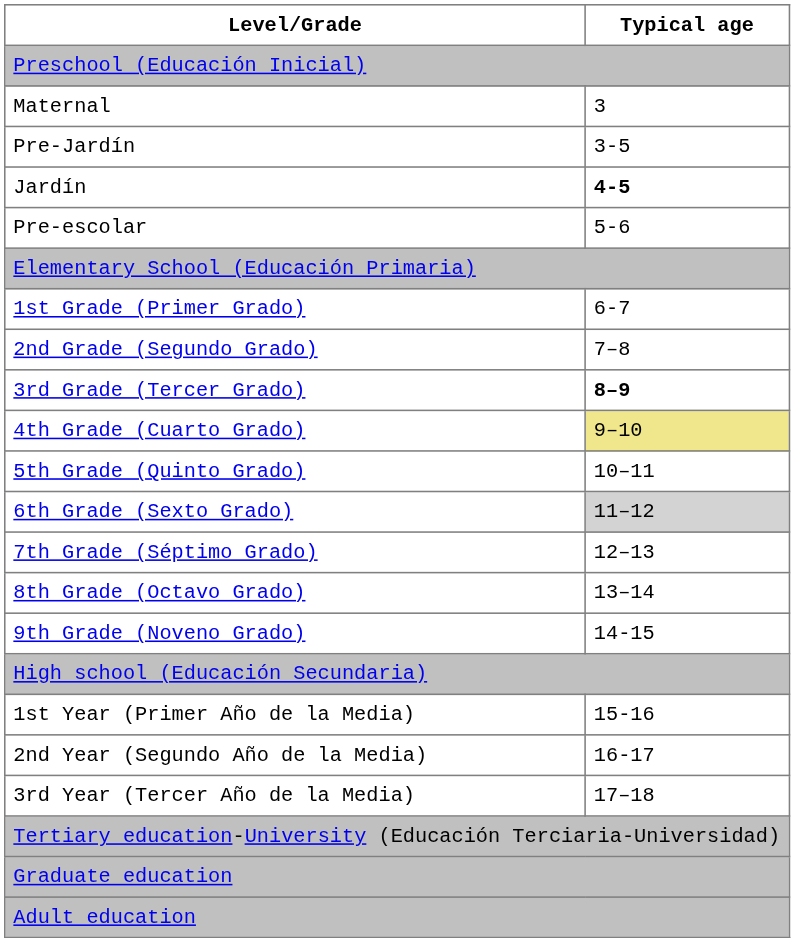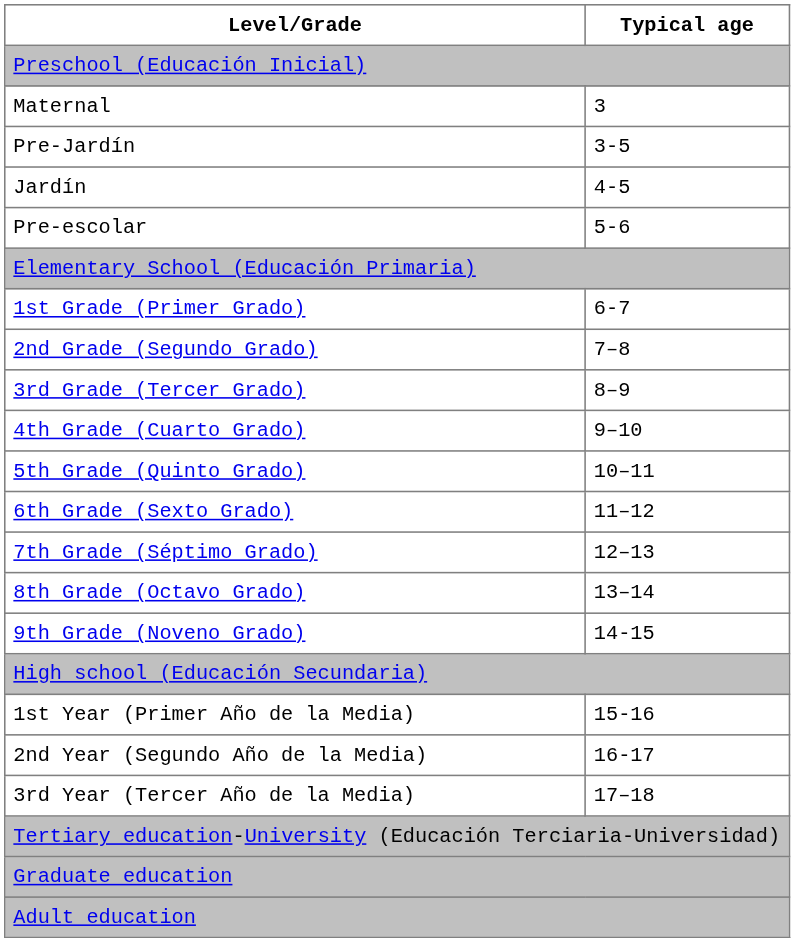(612, 187) bold -> (612, 187) normal
(612, 390) bold -> (612, 390) normal
(618, 431) khaki background -> (618, 431) no background
(624, 512) lightgrey background -> (624, 512) no background
